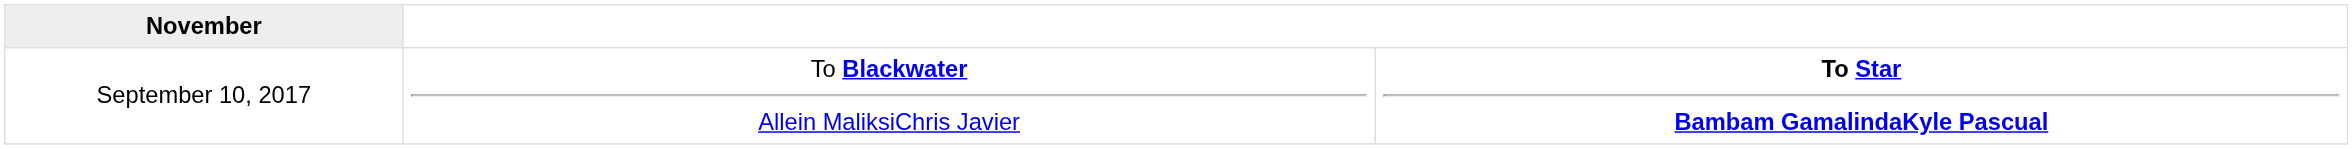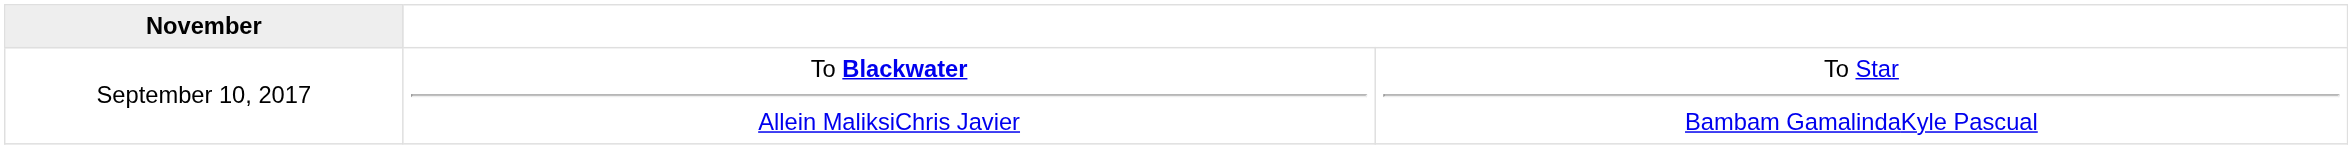(1861, 95) bold -> (1861, 95) normal
